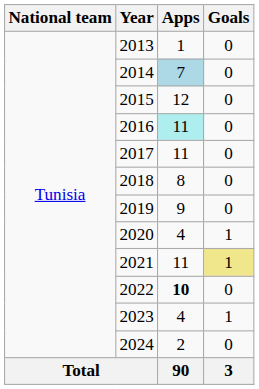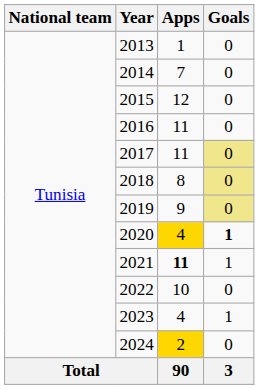(181, 72) lightblue background -> (181, 72) no background
(181, 126) paleturquoise background -> (181, 126) no background
(229, 153) no background -> (229, 153) khaki background
(229, 180) no background -> (229, 180) khaki background
(229, 208) no background -> (229, 208) khaki background
(181, 235) no background -> (181, 235) gold background
(229, 235) normal -> (229, 235) bold
(181, 262) normal -> (181, 262) bold
(229, 262) khaki background -> (229, 262) no background
(181, 289) bold -> (181, 289) normal
(181, 343) no background -> (181, 343) gold background
